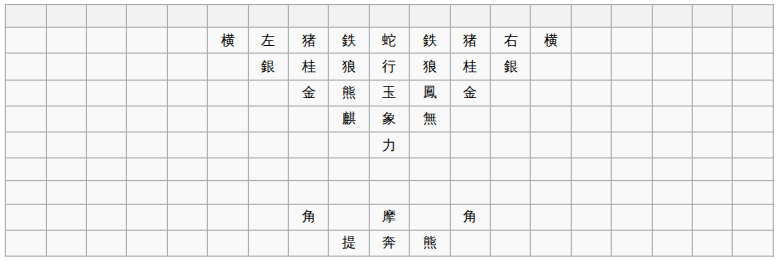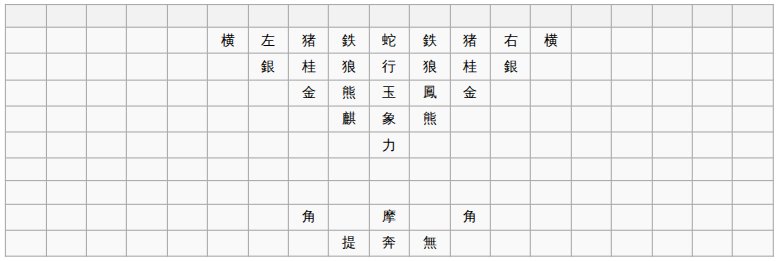(430, 119) 無 -> (430, 119) 熊
(430, 244) 熊 -> (430, 244) 無
